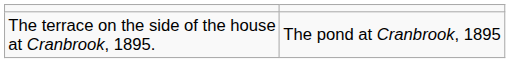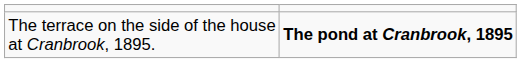(392, 34) normal -> (398, 34) bold
